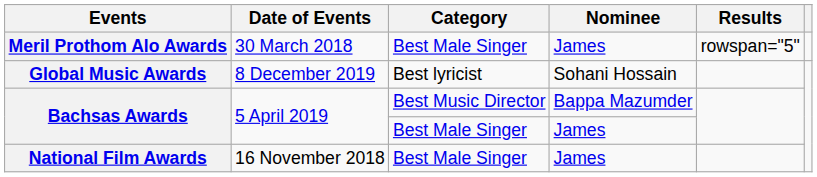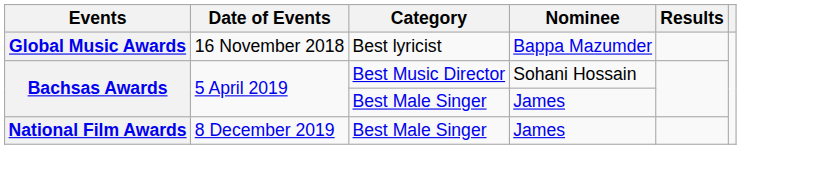- row: (118, 46)
(305, 74) 8 December 2019 -> (270, 46) 16 November 2018
(615, 74) Sohani Hossain -> (583, 46) Bappa Mazumder
(623, 102) Bappa Mazumder -> (575, 74) Sohani Hossain
(310, 158) 16 November 2018 -> (265, 130) 8 December 2019
